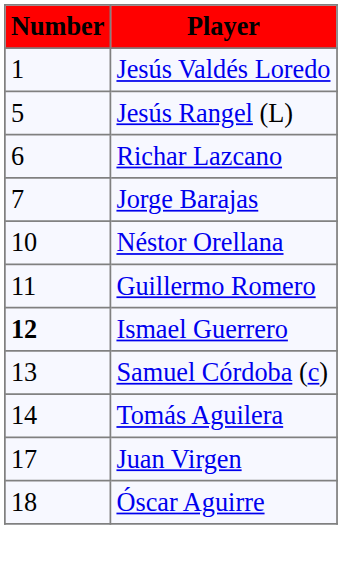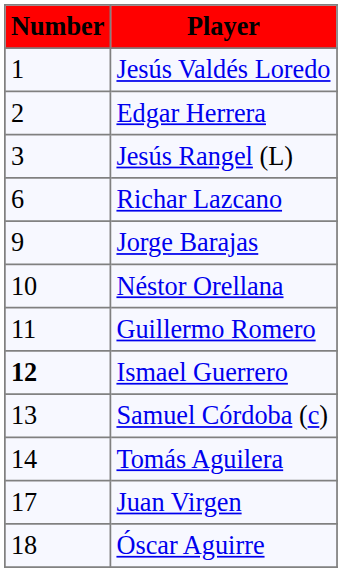+ row: (191, 112)
(17, 112) 5 -> (17, 155) 3
(17, 199) 7 -> (17, 242) 9
